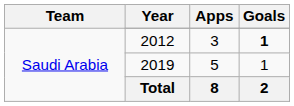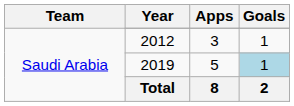(264, 40) bold -> (264, 40) normal
(264, 64) no background -> (264, 64) lightblue background
